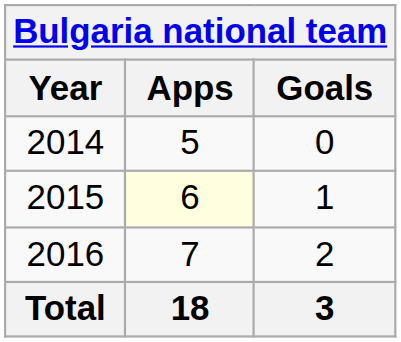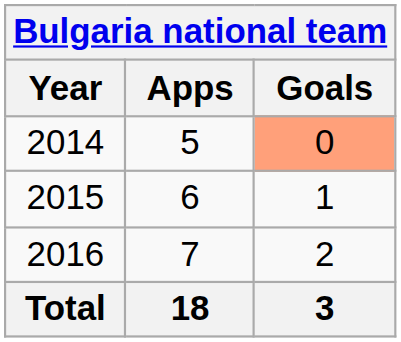(325, 142) no background -> (325, 142) lightsalmon background
(190, 198) lightyellow background -> (190, 198) no background
